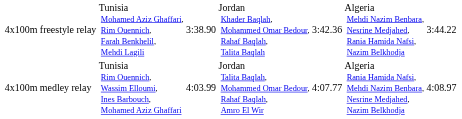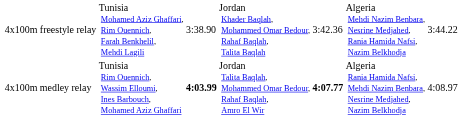(201, 88) normal -> (201, 88) bold
(327, 88) normal -> (328, 88) bold
